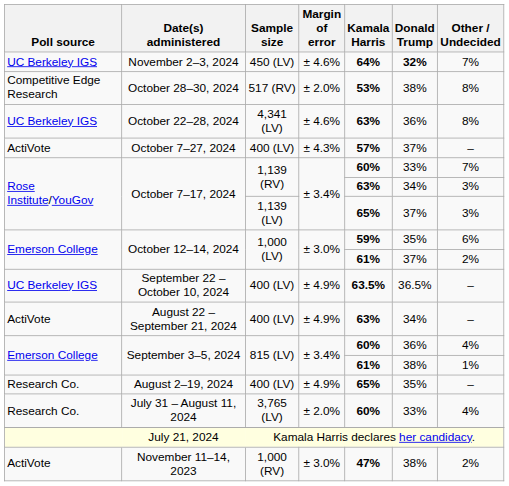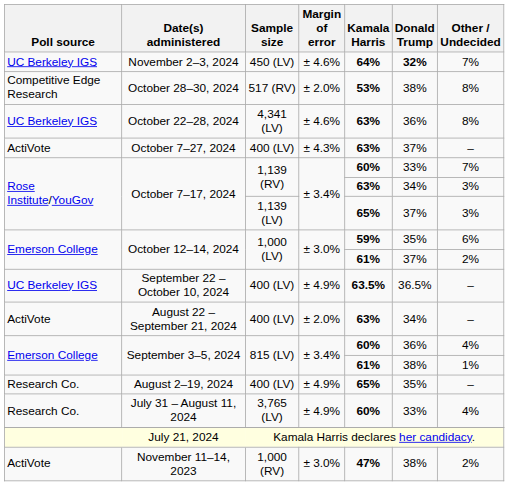(368, 148) 57% -> (368, 148) 63%
(322, 319) ± 4.9% -> (322, 319) ± 2.0%
(322, 411) ± 2.0% -> (322, 411) ± 4.9%
